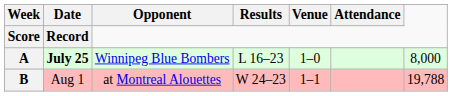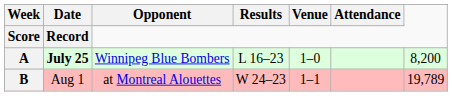(426, 58) 8,000 -> (426, 58) 8,200
(426, 79) 19,788 -> (426, 79) 19,789
